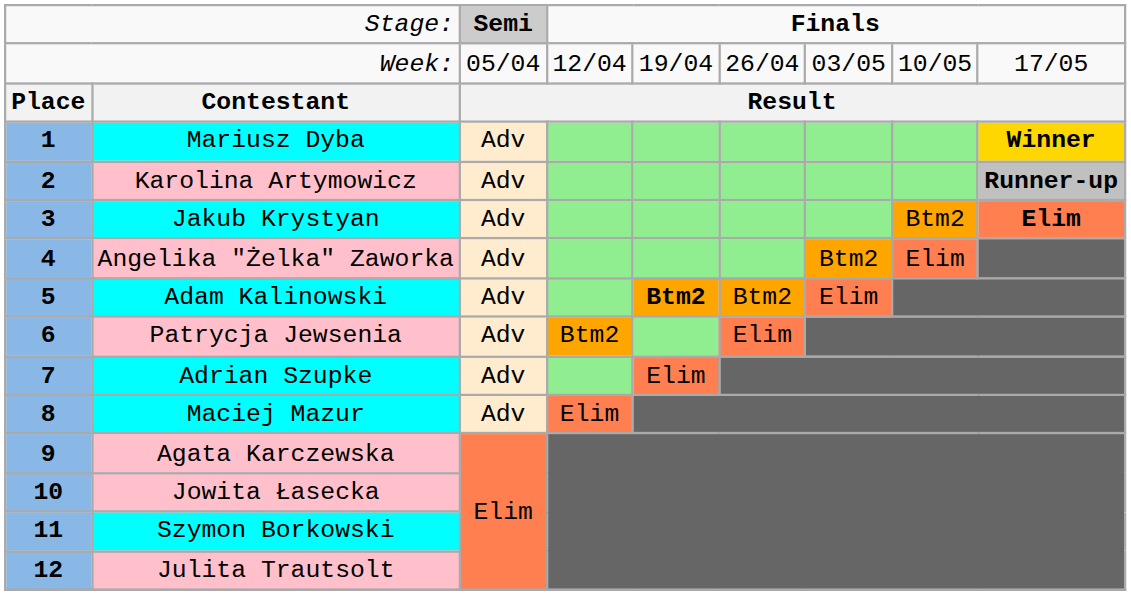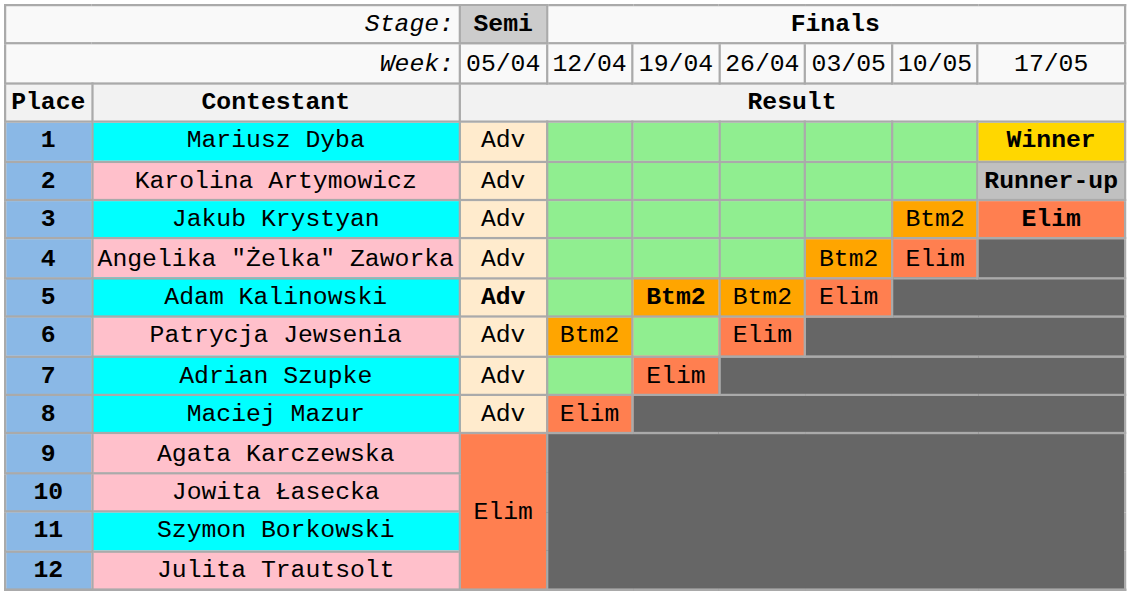(503, 298) normal -> (503, 298) bold
